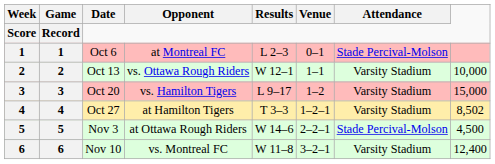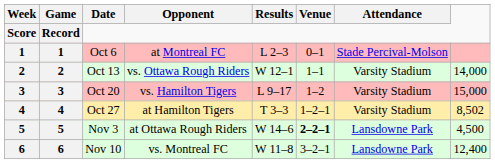(470, 71) 10,000 -> (470, 71) 14,000
(315, 129) normal -> (315, 129) bold
(392, 129) Stade Percival-Molson -> (392, 129) Lansdowne Park
(392, 149) Varsity Stadium -> (392, 149) Lansdowne Park
